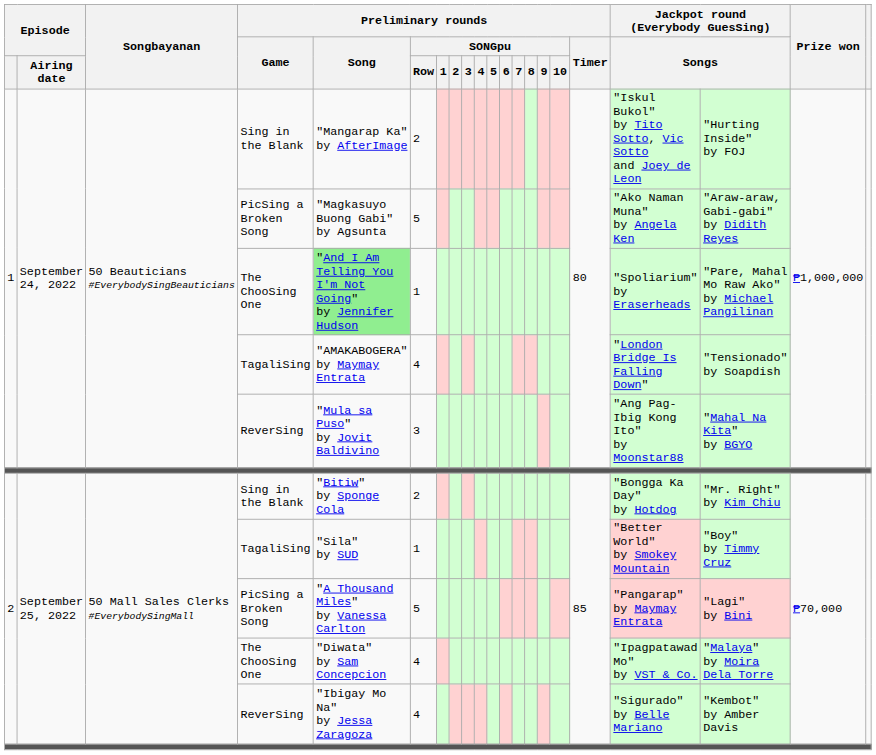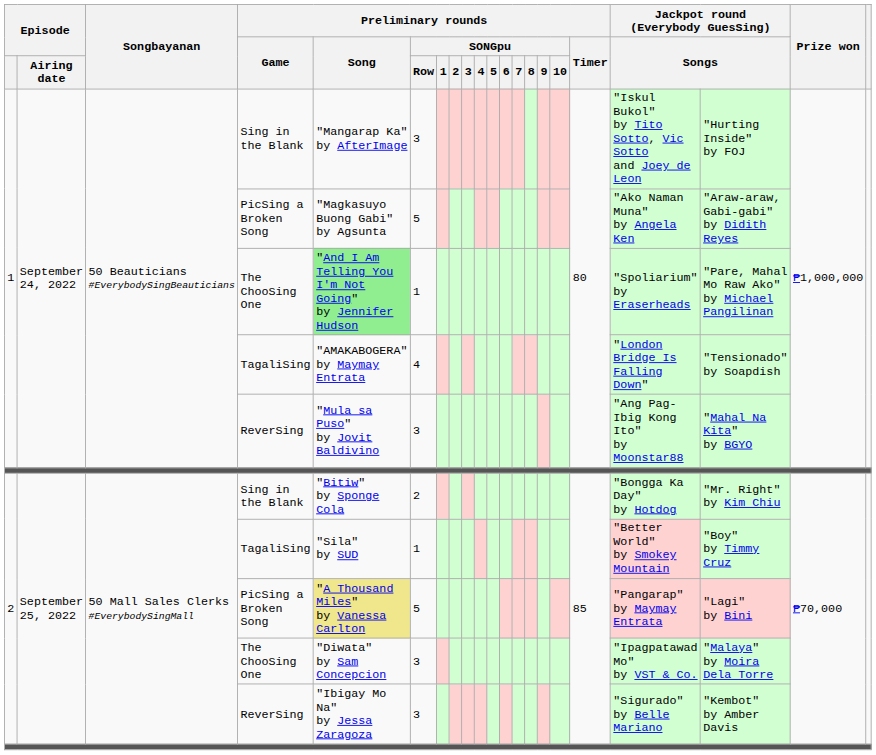(417, 139) 2 -> (417, 139) 3
(355, 608) no background -> (355, 608) khaki background
(417, 661) 4 -> (417, 661) 3
(417, 714) 4 -> (417, 714) 3
